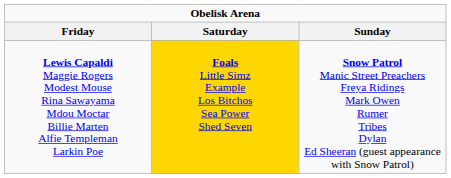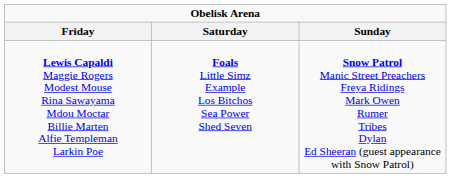(225, 94) gold background -> (225, 94) no background
